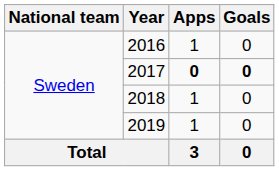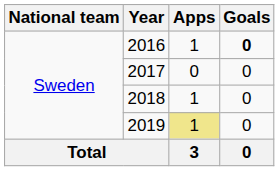(247, 44) normal -> (247, 44) bold
(194, 71) bold -> (194, 71) normal
(247, 71) bold -> (247, 71) normal
(194, 125) no background -> (194, 125) khaki background
